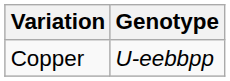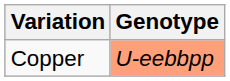(165, 57) no background -> (165, 57) lightsalmon background
